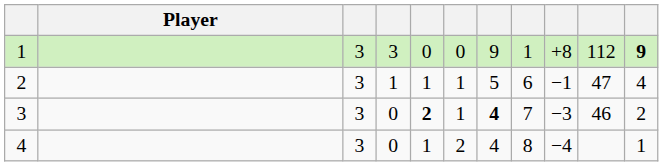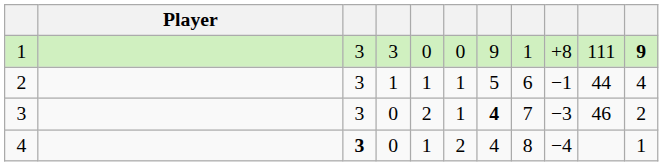(601, 51) 112 -> (601, 51) 111
(601, 82) 47 -> (601, 82) 44
(427, 113) bold -> (427, 113) normal
(359, 144) normal -> (359, 144) bold
